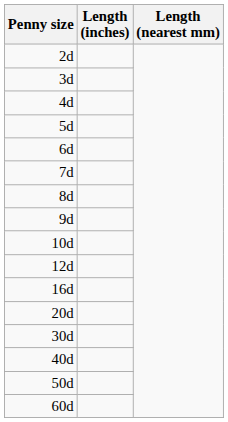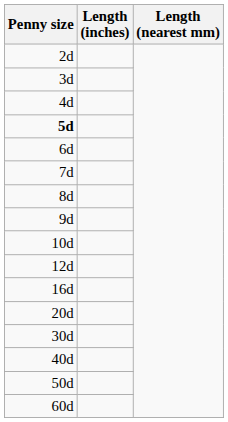(66, 126) normal -> (66, 126) bold
